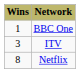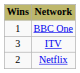(18, 60) 8 -> (18, 60) 2
